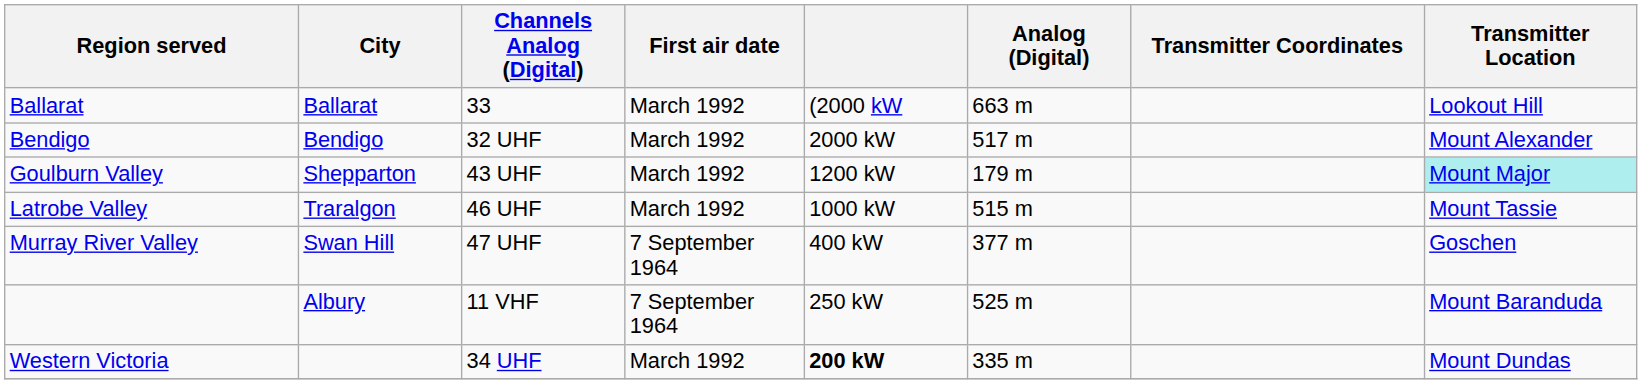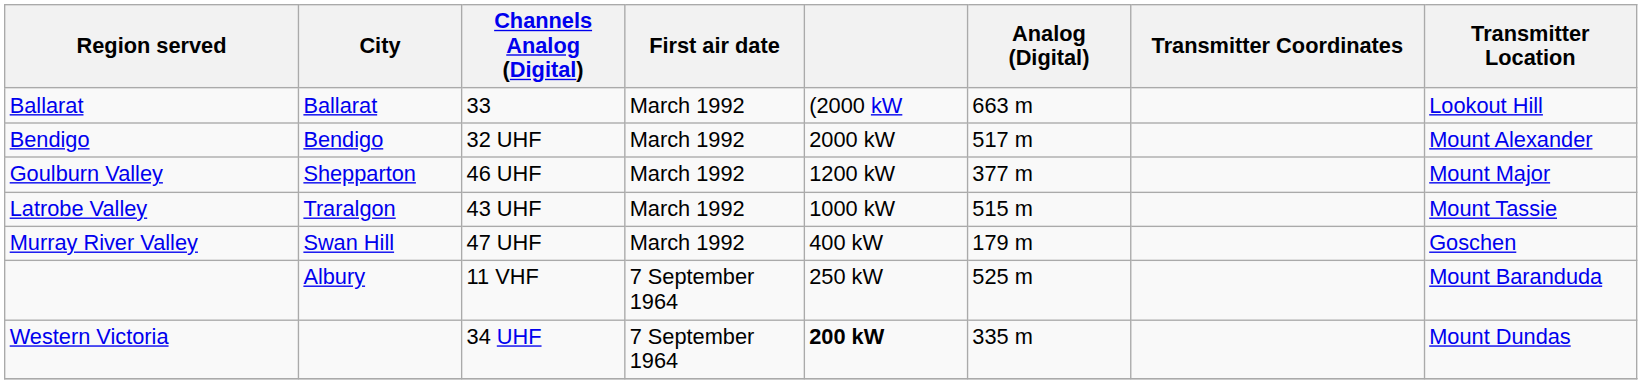(504, 174) 43 UHF -> (504, 174) 46 UHF
(1003, 174) 179 m -> (1003, 174) 377 m
(1490, 174) paleturquoise background -> (1490, 174) no background
(504, 208) 46 UHF -> (504, 208) 43 UHF
(692, 255) 7 September 1964 -> (687, 243) March 1992
(1003, 243) 377 m -> (1003, 243) 179 m
(687, 361) March 1992 -> (692, 349) 7 September 1964
